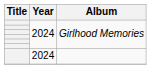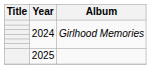(43, 56) 2024 -> (43, 56) 2025
